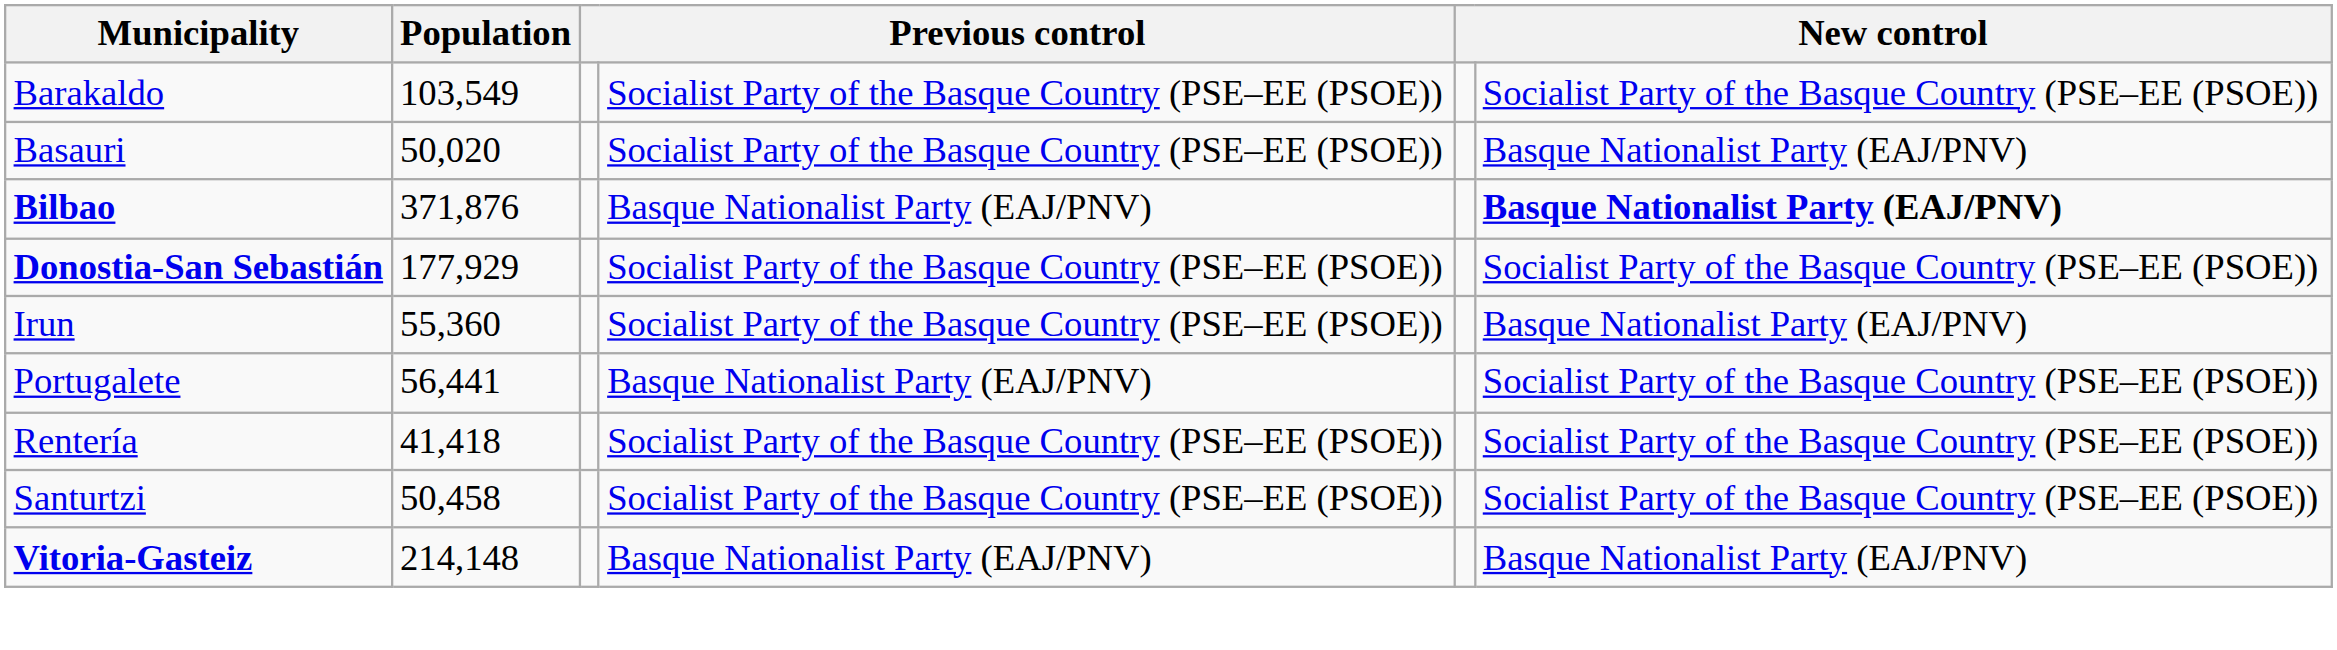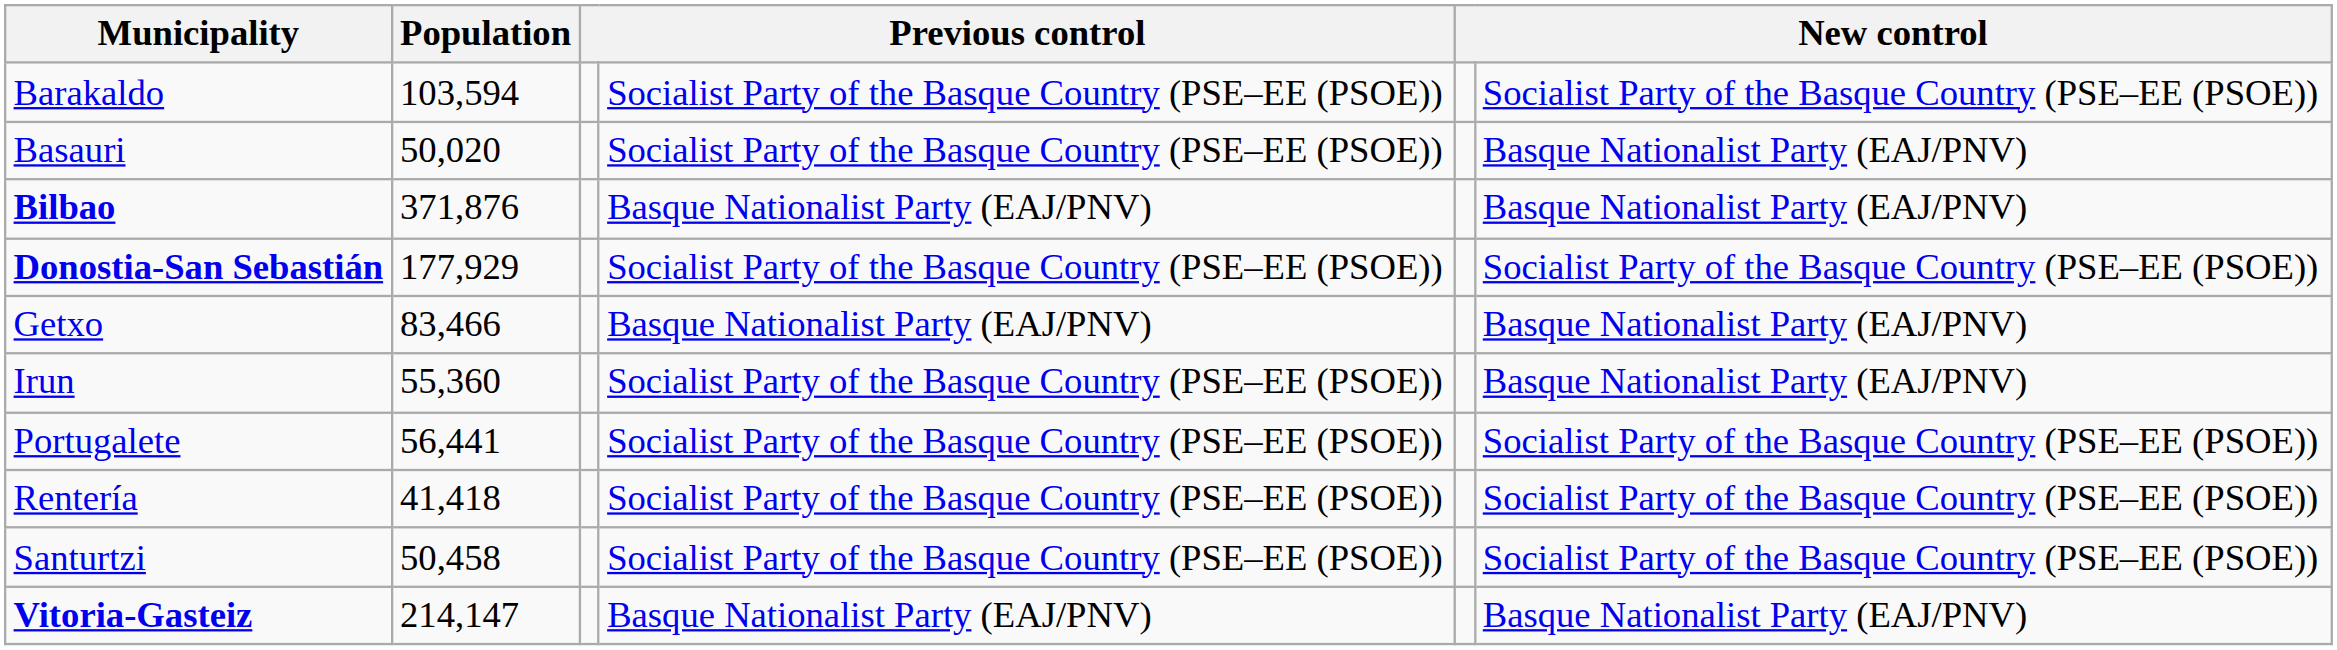(460, 91) 103,549 -> (460, 91) 103,594
(1772, 207) bold -> (1755, 207) normal
+ row: (58, 324)
(879, 382) Basque Nationalist Party (EAJ/PNV) -> (1025, 440) Socialist Party of the Basque Country (PSE–EE (PSOE))
(460, 556) 214,148 -> (460, 614) 214,147
